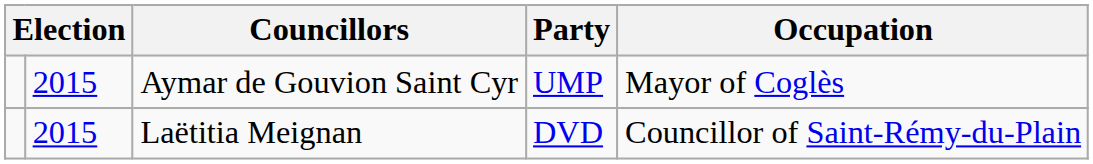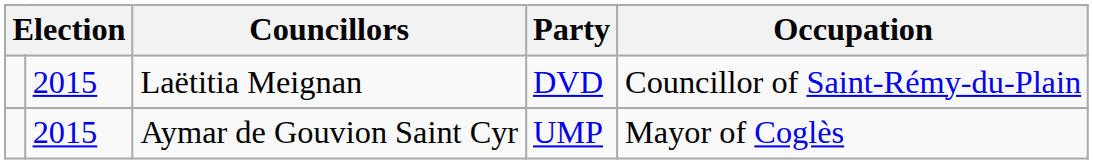rows swapped: (329, 81) <-> (251, 132)
